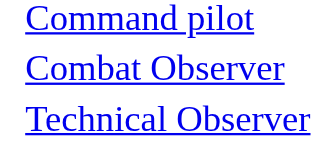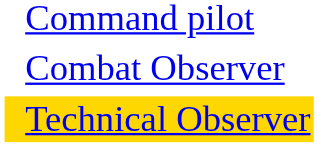(159, 118) no background -> (159, 118) gold background
